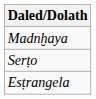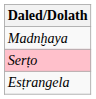(23, 60) no background -> (23, 60) pink background
